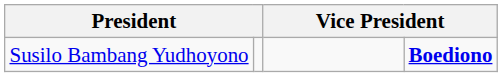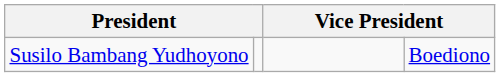(451, 54) bold -> (449, 54) normal
